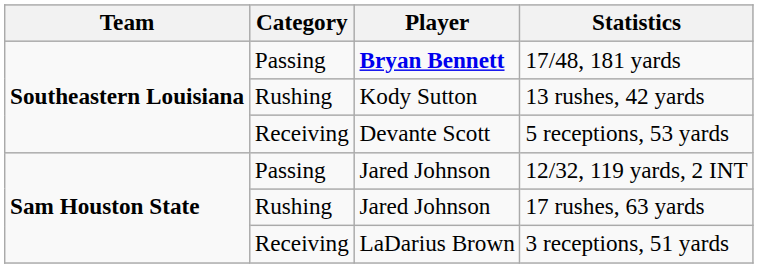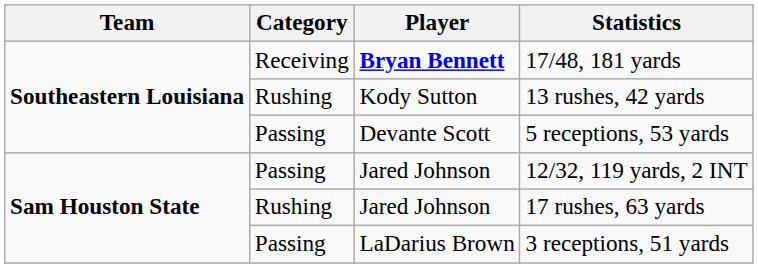(290, 59) Passing -> (302, 59) Receiving
(302, 133) Receiving -> (290, 133) Passing
(302, 243) Receiving -> (290, 243) Passing
